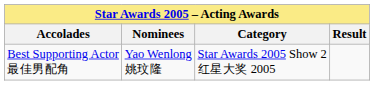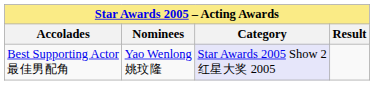(262, 61) no background -> (262, 61) lavender background
